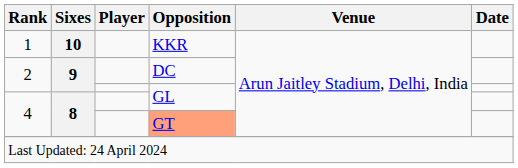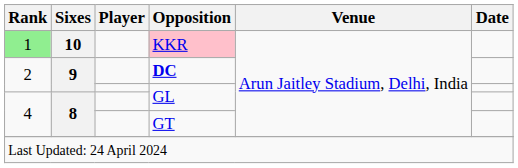(28, 44) no background -> (28, 44) lightgreen background
(170, 44) no background -> (170, 44) pink background
(164, 70) normal -> (164, 70) bold
(164, 123) lightsalmon background -> (164, 123) no background
